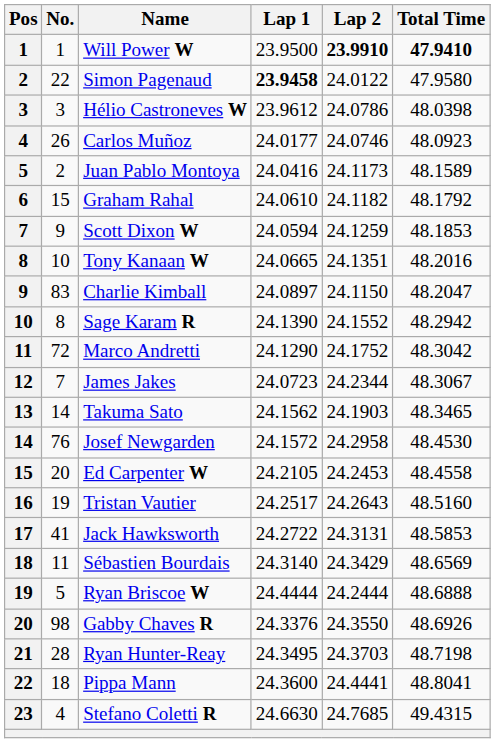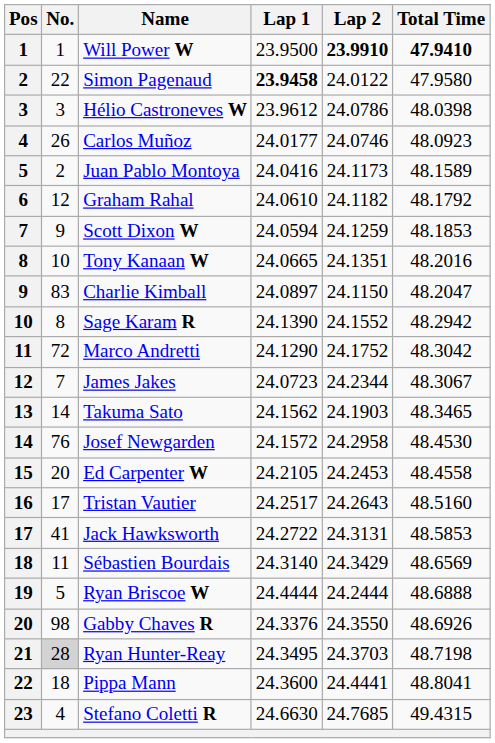(60, 200) 15 -> (60, 200) 12
(60, 502) 19 -> (60, 502) 17
(60, 653) no background -> (60, 653) lightgrey background
